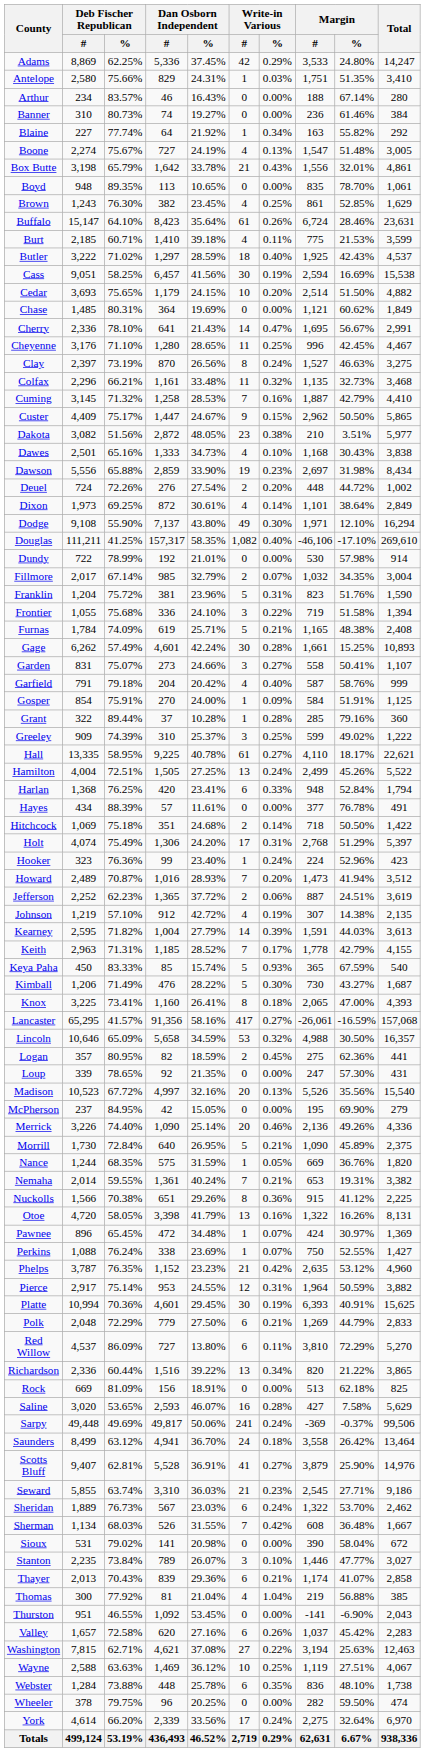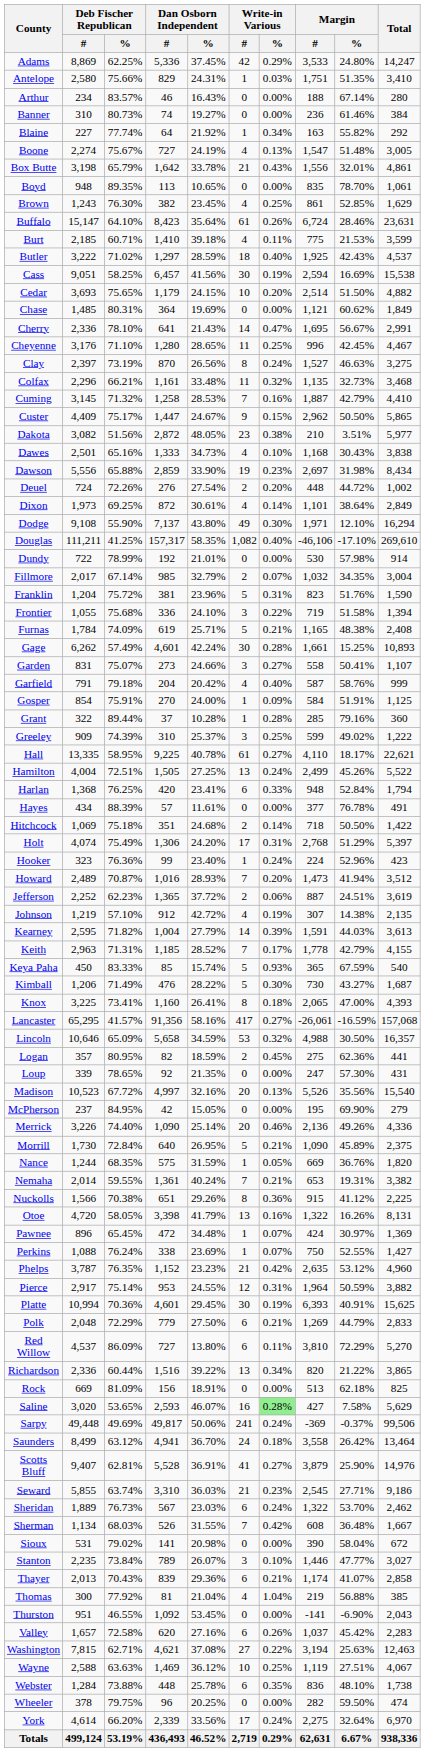(277, 1406) no background -> (277, 1406) lightgreen background
